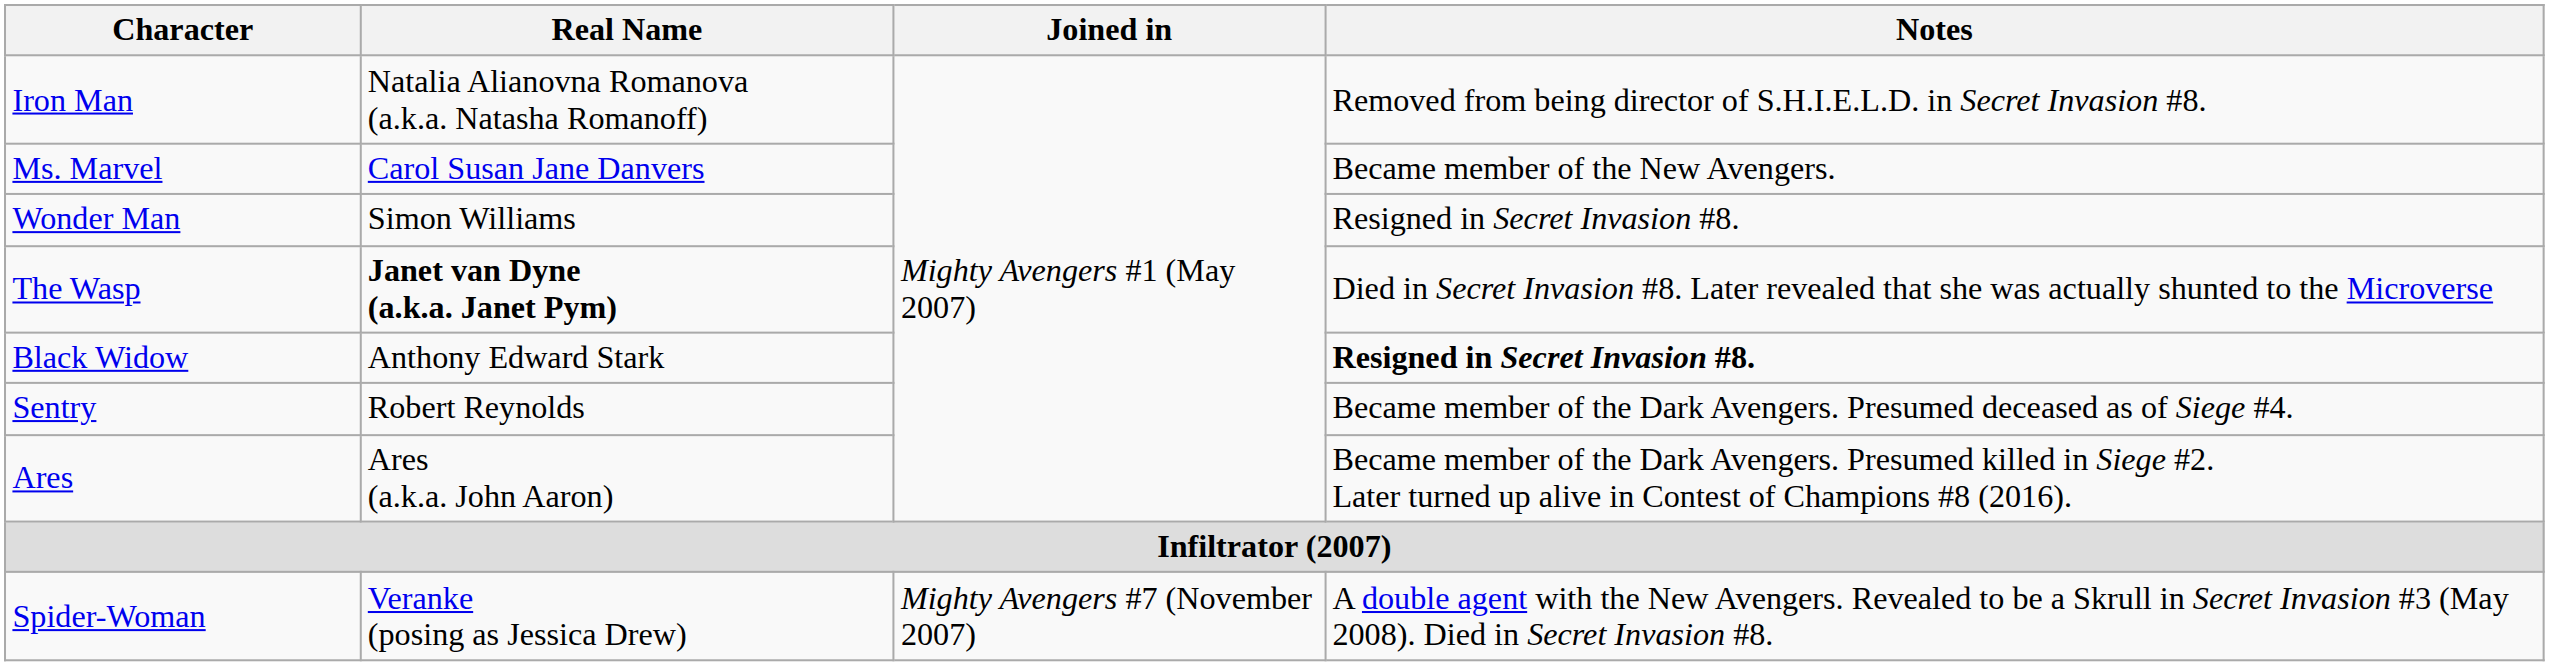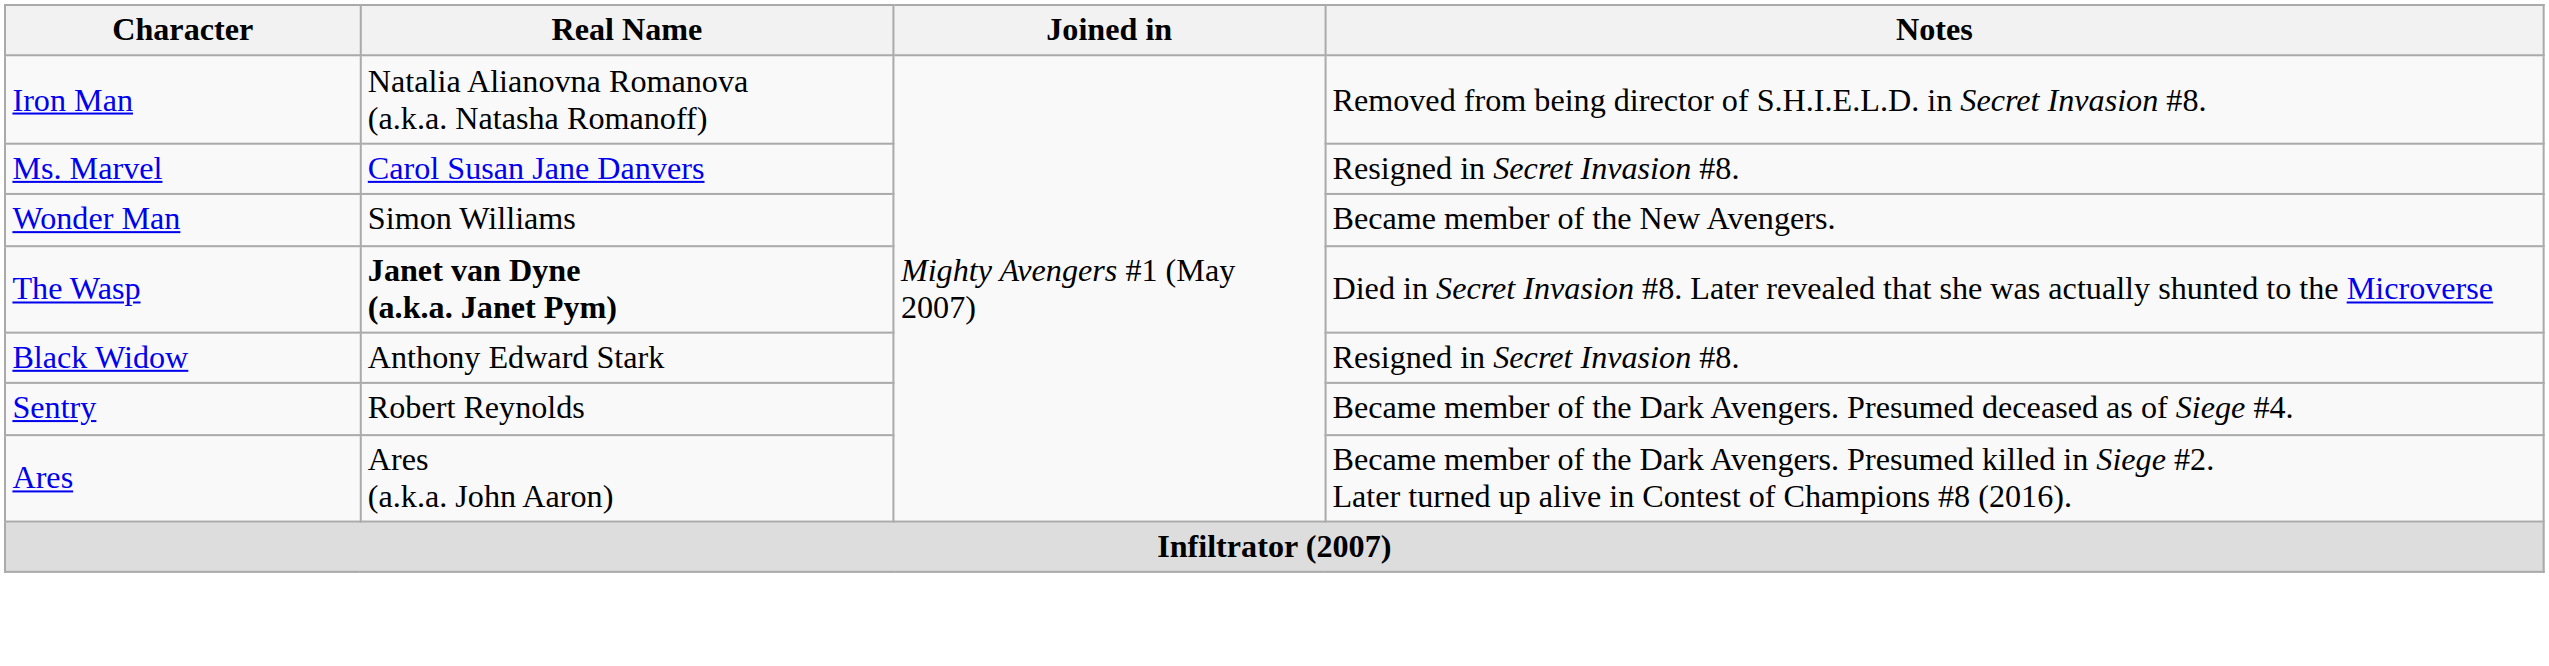(1584, 168) Became member of the New Avengers. -> (1536, 168) Resigned in Secret Invasion #8.
(1536, 219) Resigned in Secret Invasion #8. -> (1584, 219) Became member of the New Avengers.
(1544, 357) bold -> (1536, 357) normal
- row: (109, 615)
